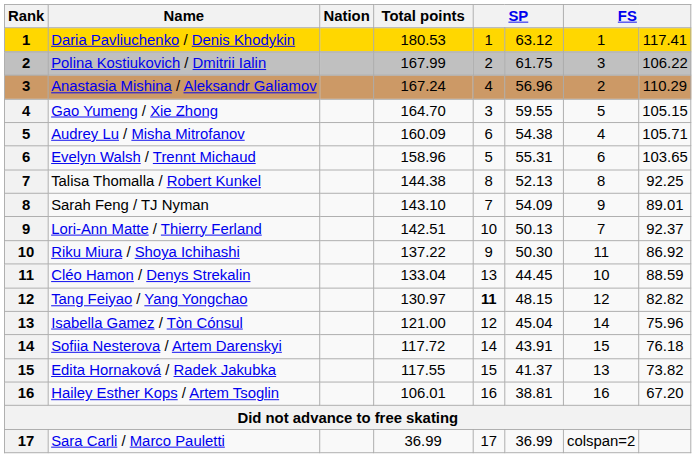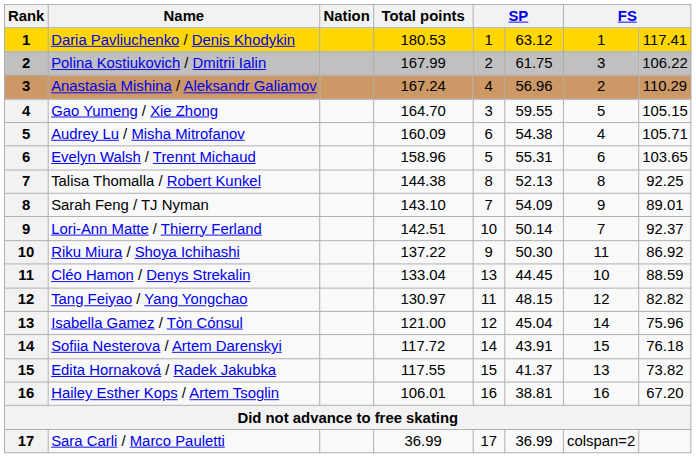(534, 228) 50.13 -> (534, 228) 50.14
(489, 299) bold -> (489, 299) normal
